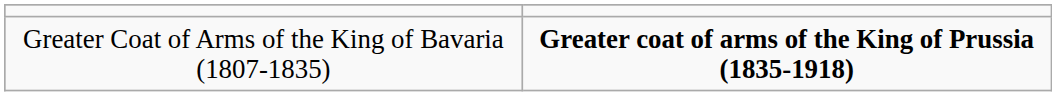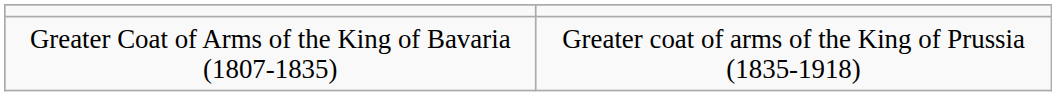(787, 53) bold -> (794, 53) normal
